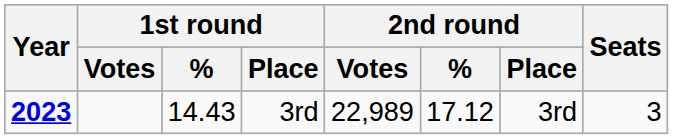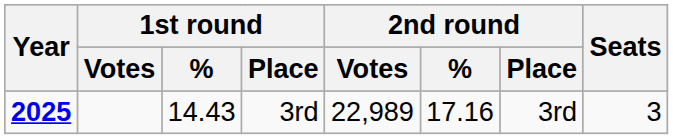(41, 111) 2023 -> (41, 111) 2025
(460, 111) 17.12 -> (460, 111) 17.16
